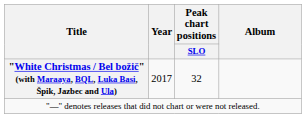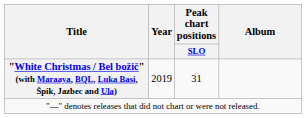(162, 78) 2017 -> (162, 78) 2019
(197, 78) 32 -> (197, 78) 31
